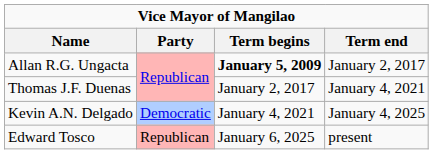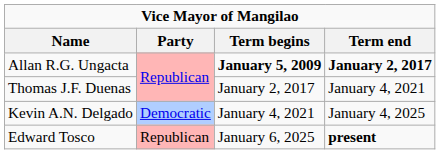(377, 64) normal -> (380, 64) bold
(350, 137) normal -> (352, 137) bold
